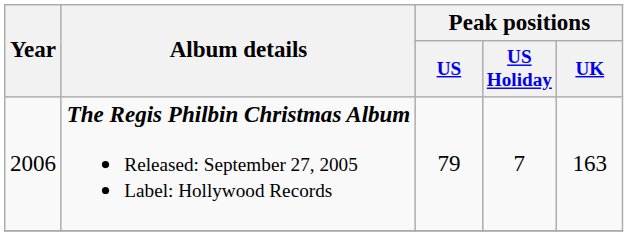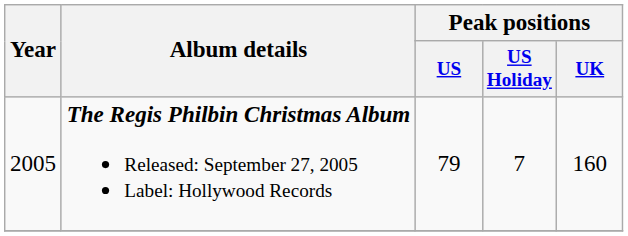(33, 163) 2006 -> (33, 163) 2005
(590, 163) 163 -> (590, 163) 160
